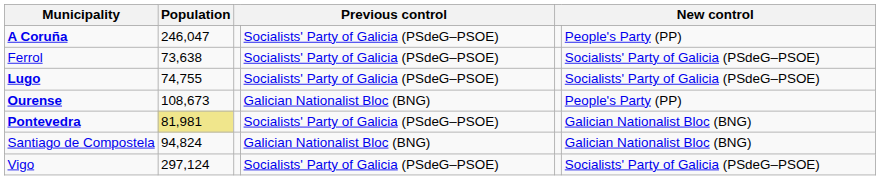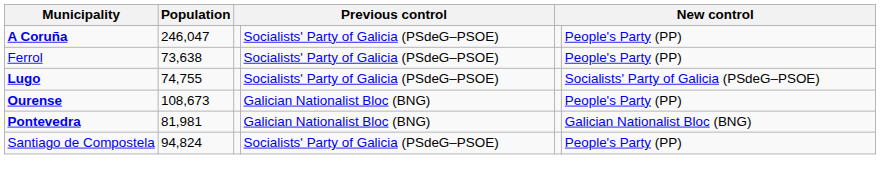(692, 57) Socialists' Party of Galicia (PSdeG–PSOE) -> (623, 57) People's Party (PP)
(181, 121) khaki background -> (181, 121) no background
(371, 121) Socialists' Party of Galicia (PSdeG–PSOE) -> (337, 121) Galician Nationalist Bloc (BNG)
(337, 143) Galician Nationalist Bloc (BNG) -> (371, 143) Socialists' Party of Galicia (PSdeG–PSOE)
(658, 143) Galician Nationalist Bloc (BNG) -> (623, 143) People's Party (PP)
- row: (21, 164)
